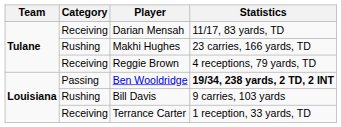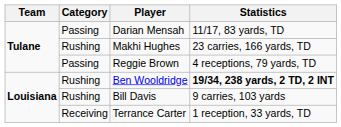(85, 30) Receiving -> (80, 30) Passing
(85, 63) Receiving -> (80, 63) Passing
(80, 80) Passing -> (81, 80) Rushing
